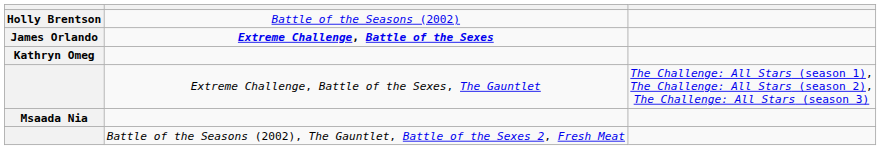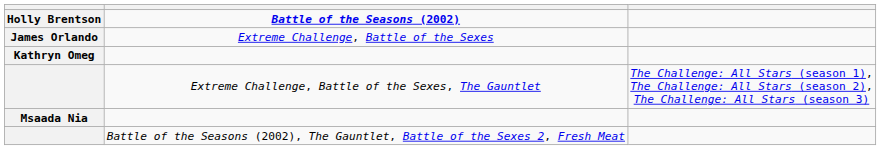(366, 19) normal -> (366, 19) bold
(366, 37) bold -> (366, 37) normal
